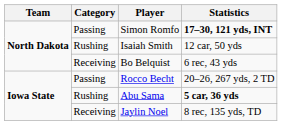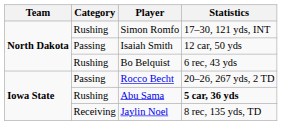(89, 29) Passing -> (91, 29) Rushing
(228, 29) bold -> (227, 29) normal
(91, 46) Rushing -> (89, 46) Passing
(95, 62) Receiving -> (91, 62) Rushing
